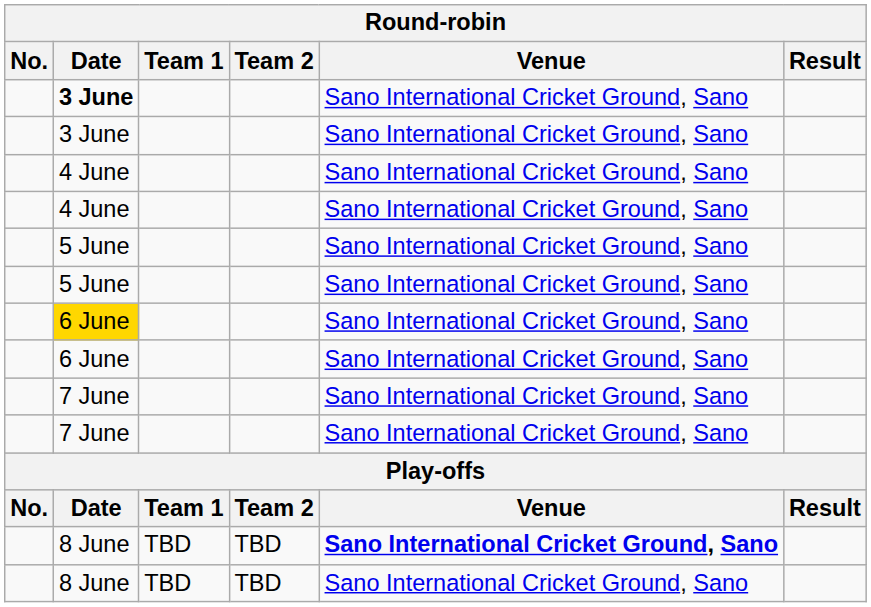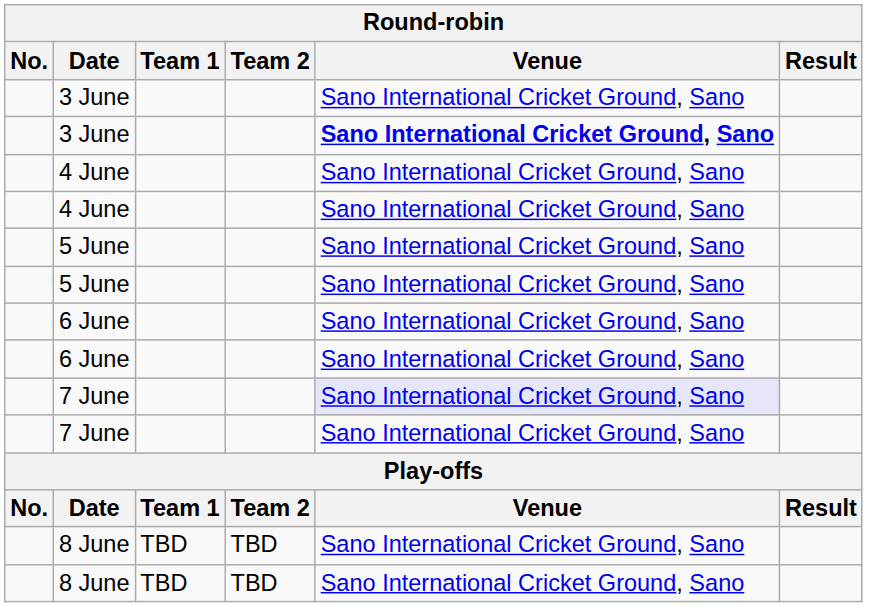(96, 97) bold -> (94, 97) normal
(536, 135) normal -> (547, 135) bold
(94, 321) gold background -> (94, 321) no background
(536, 396) no background -> (532, 396) lavender background
(551, 545) bold -> (532, 545) normal
